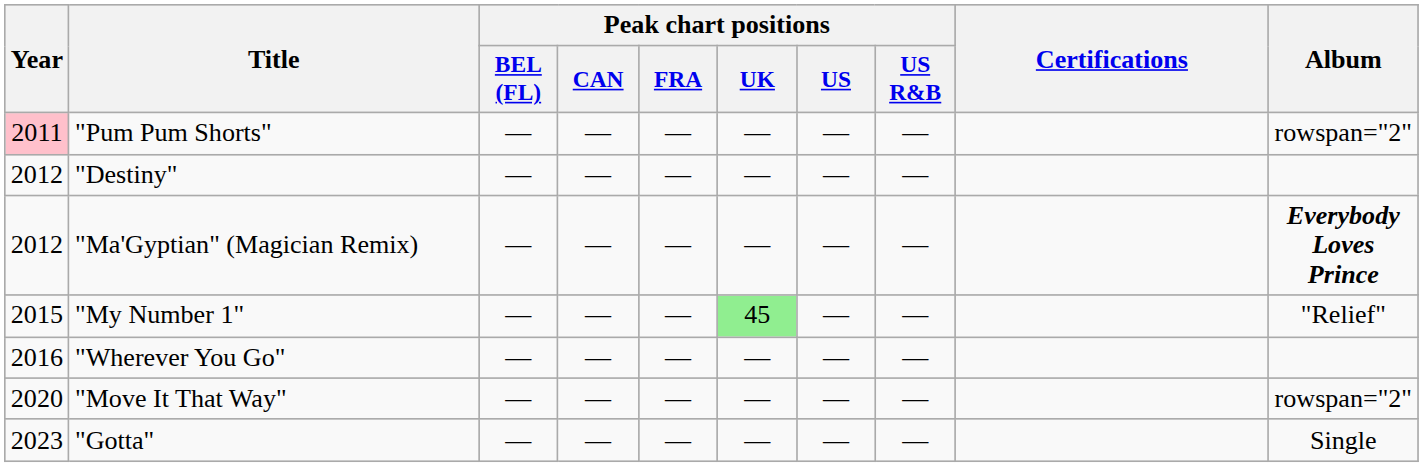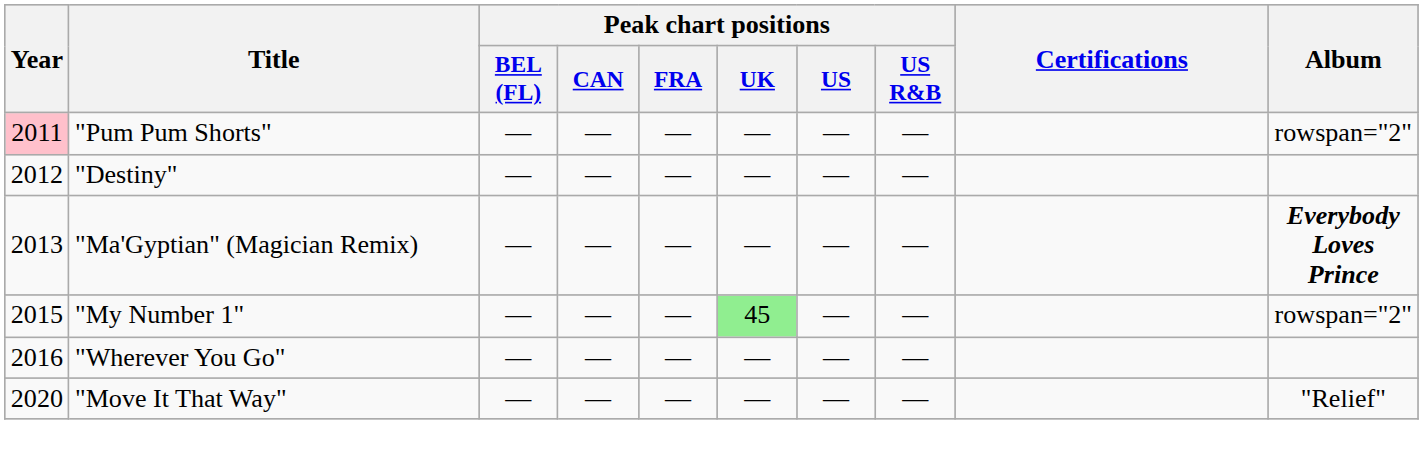(37, 245) 2012 -> (37, 245) 2013
(1343, 315) "Relief" -> (1343, 315) rowspan="2"
(1343, 398) rowspan="2" -> (1343, 398) "Relief"
- row: (115, 439)
